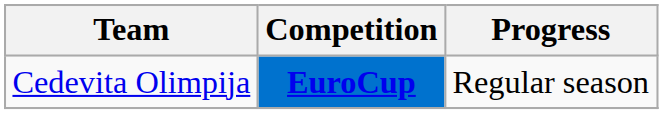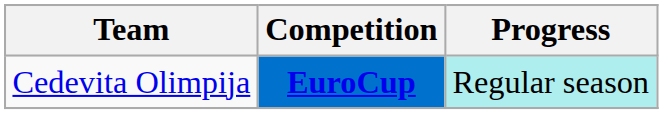(551, 81) no background -> (551, 81) paleturquoise background
